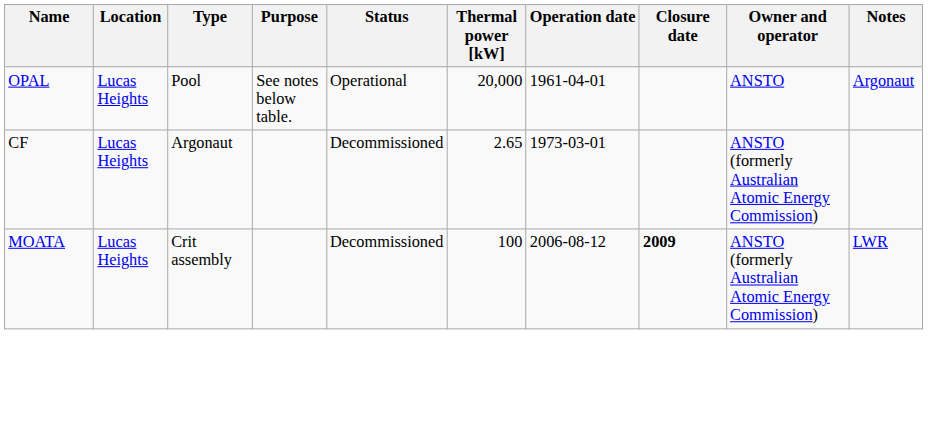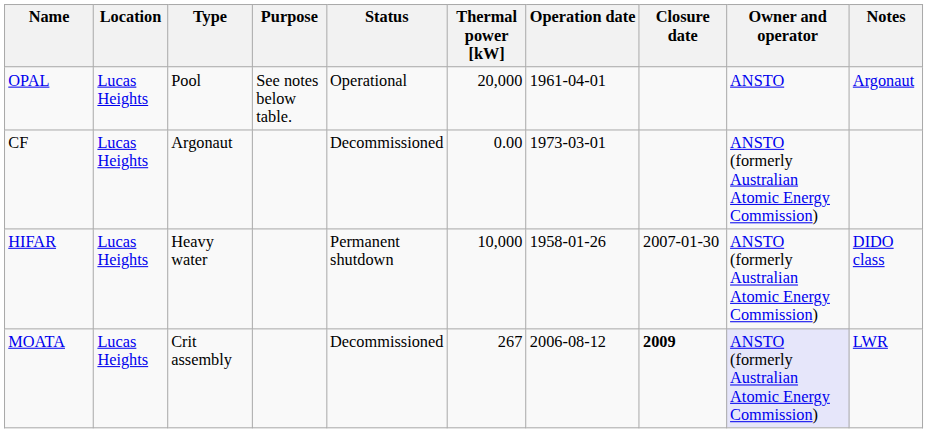(508, 142) 2.65 -> (508, 142) 0.00
+ row: (32, 241)
(510, 241) 100 -> (510, 341) 267
(780, 278) no background -> (780, 378) lavender background
